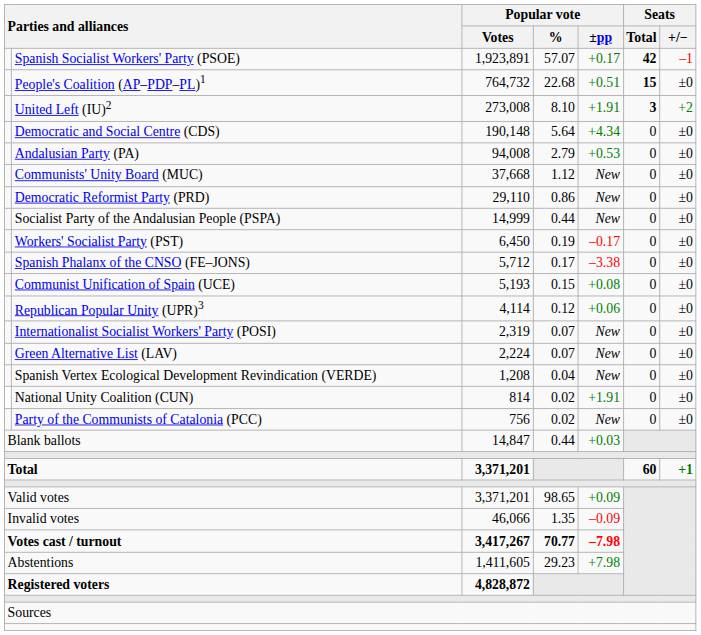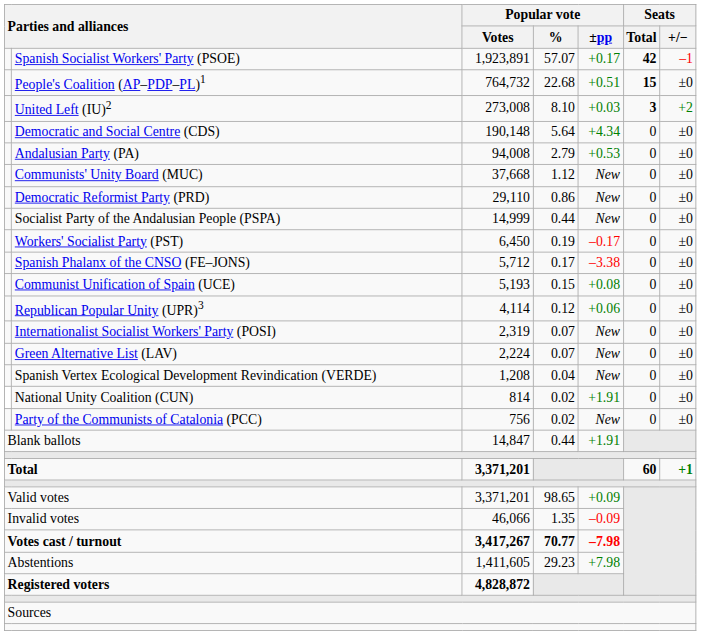(604, 108) +1.91 -> (604, 108) +0.03
(604, 441) +0.03 -> (604, 441) +1.91
